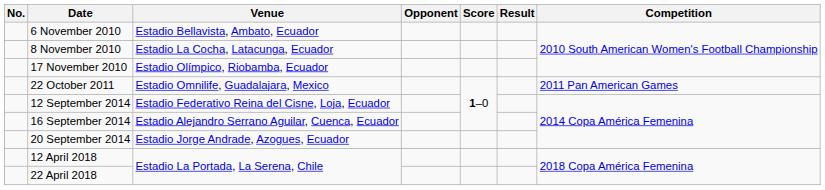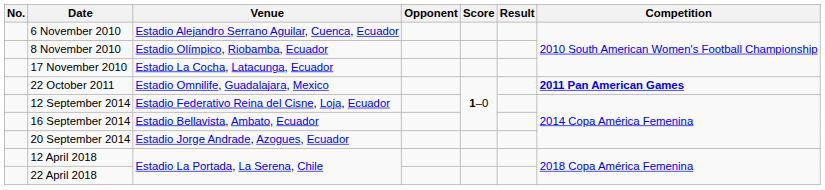(227, 31) Estadio Bellavista, Ambato, Ecuador -> (267, 31) Estadio Alejandro Serrano Aguilar, Cuenca, Ecuador
(234, 49) Estadio La Cocha, Latacunga, Ecuador -> (232, 49) Estadio Olímpico, Riobamba, Ecuador
(232, 67) Estadio Olímpico, Riobamba, Ecuador -> (234, 67) Estadio La Cocha, Latacunga, Ecuador
(609, 85) normal -> (612, 85) bold
(267, 121) Estadio Alejandro Serrano Aguilar, Cuenca, Ecuador -> (227, 121) Estadio Bellavista, Ambato, Ecuador
